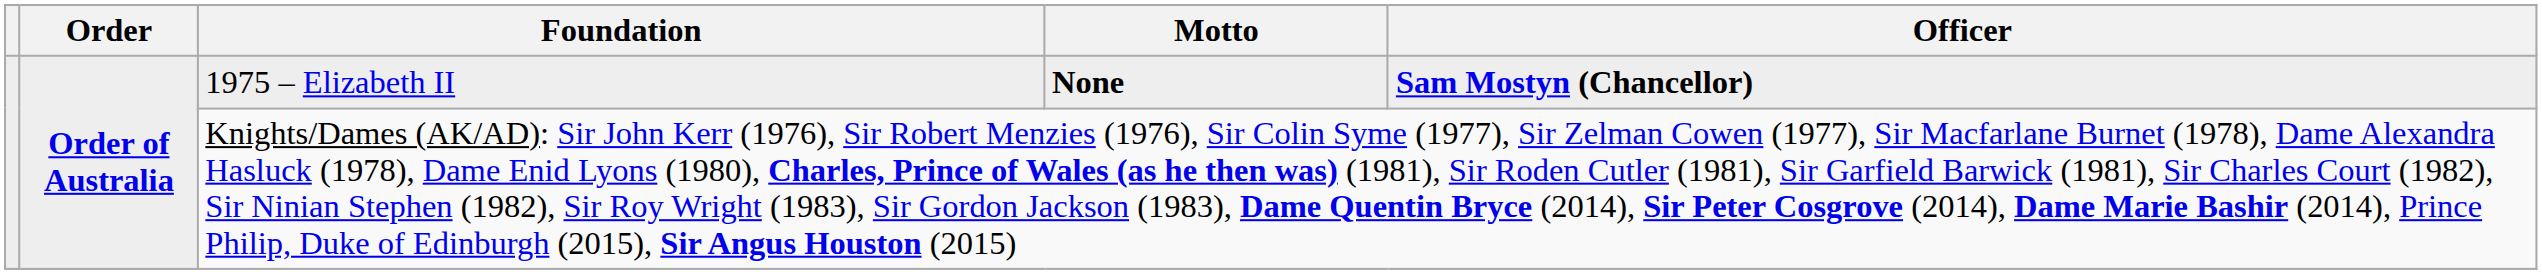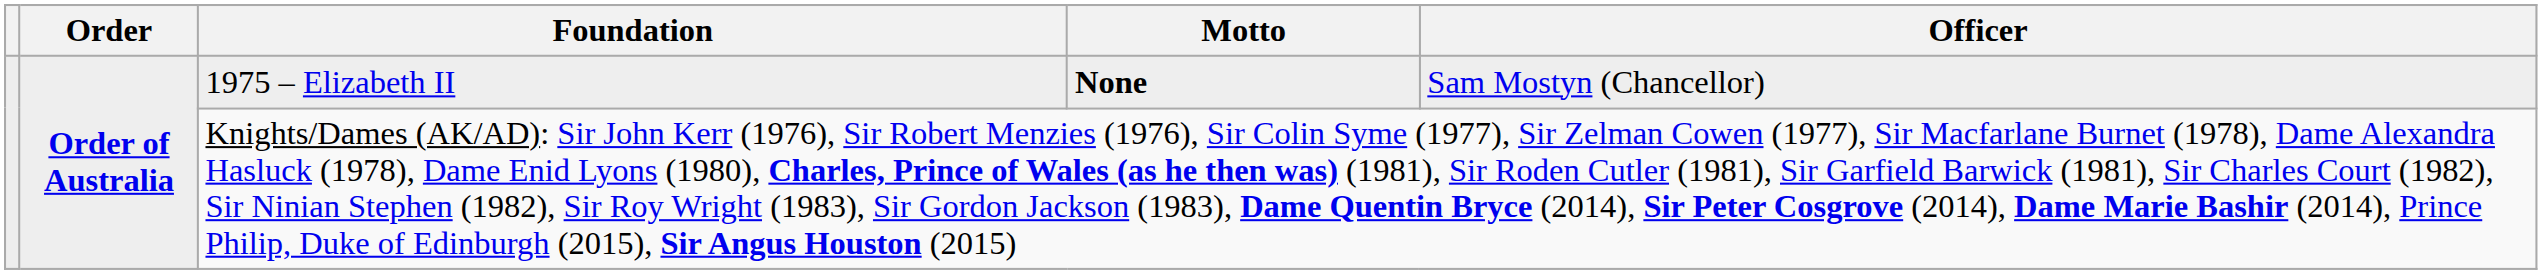(1575, 81) bold -> (1596, 81) normal
